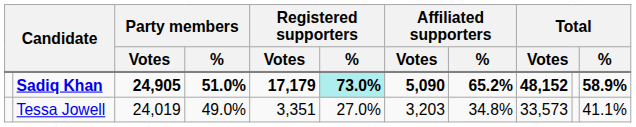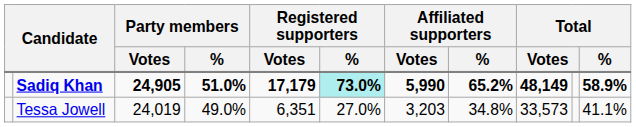(425, 85) 5,090 -> (425, 85) 5,990
(544, 85) 48,152 -> (544, 85) 48,149
(296, 110) 3,351 -> (296, 110) 6,351
